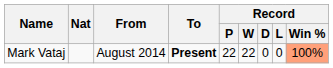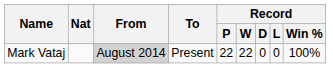(131, 53) no background -> (131, 53) lightgrey background
(194, 53) bold -> (192, 53) normal
(307, 53) lightsalmon background -> (304, 53) no background
